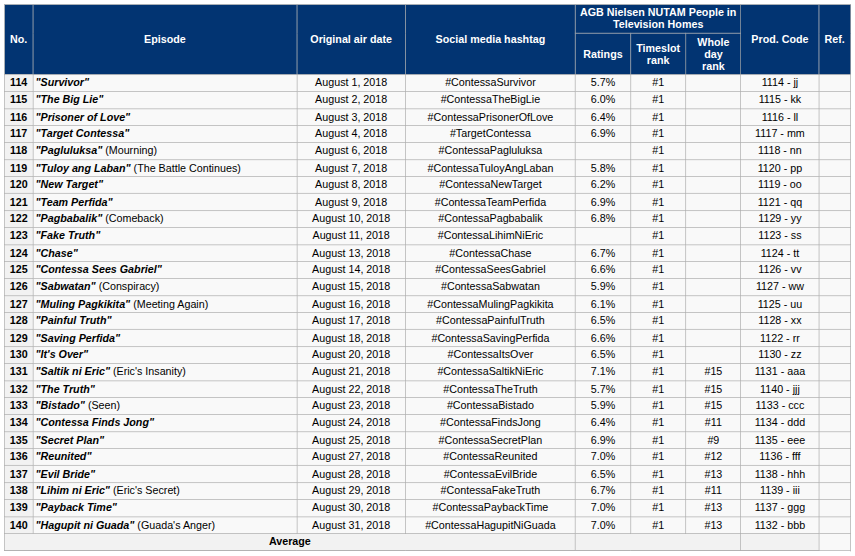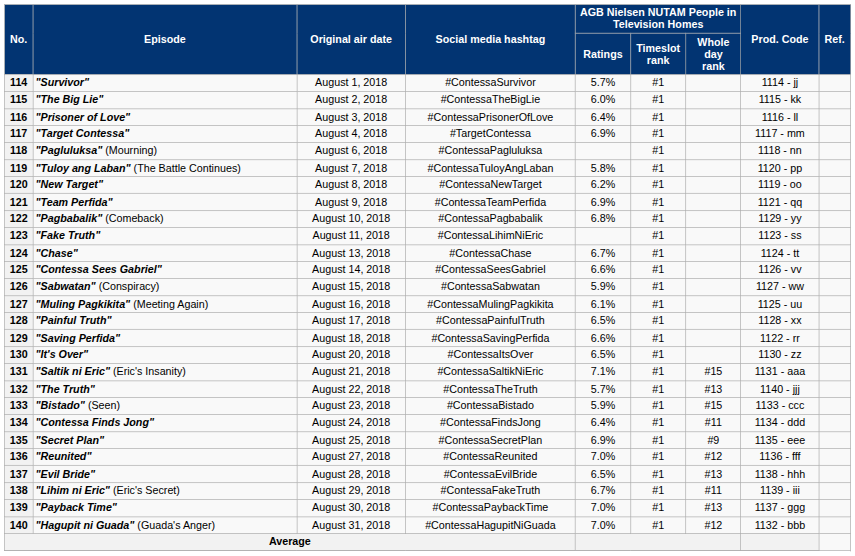(713, 389) #15 -> (713, 389) #13
(713, 525) #13 -> (713, 525) #12
